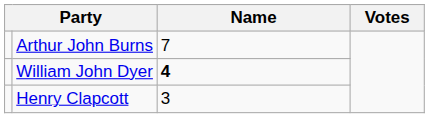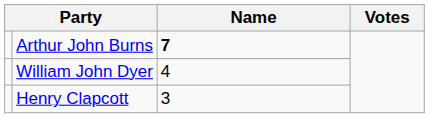(165, 44) normal -> (165, 44) bold
(165, 71) bold -> (165, 71) normal
